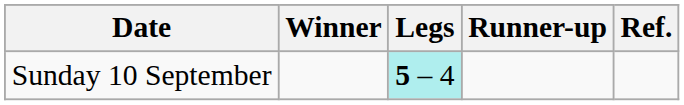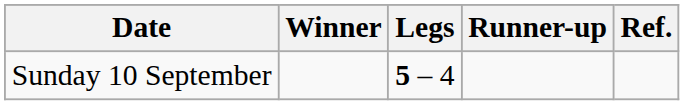(425, 74) paleturquoise background -> (425, 74) no background
